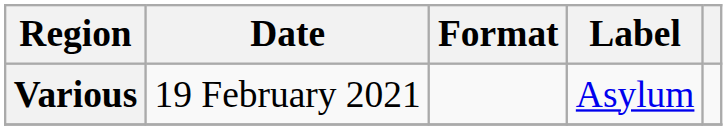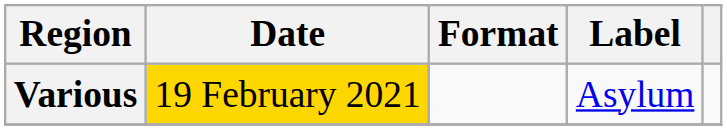(288, 93) no background -> (288, 93) gold background
